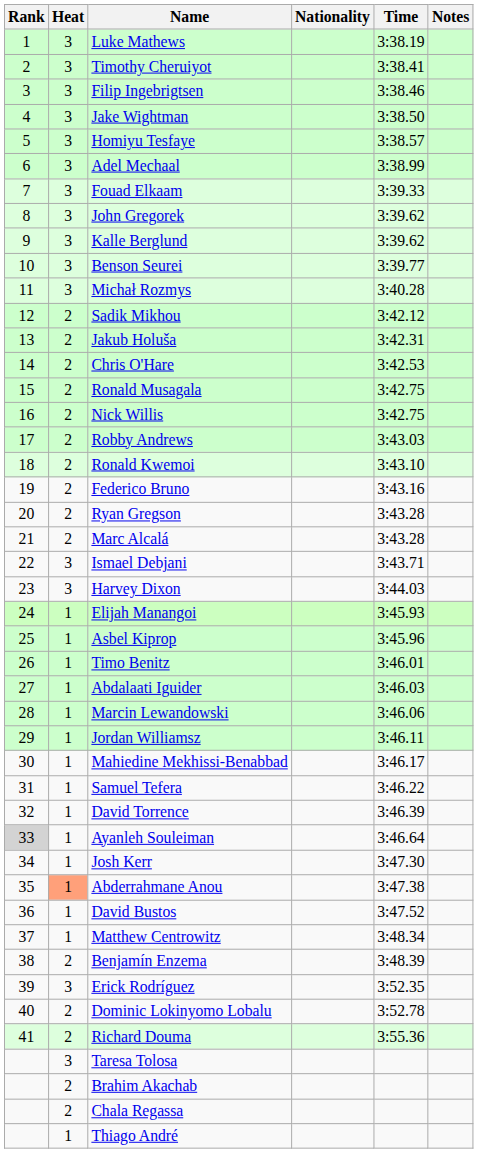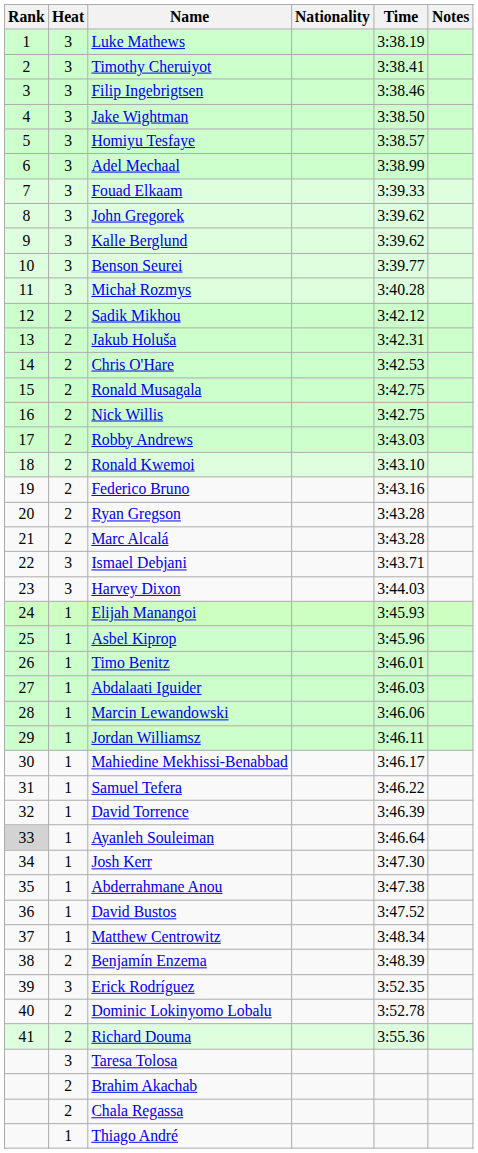(68, 887) lightsalmon background -> (68, 887) no background
